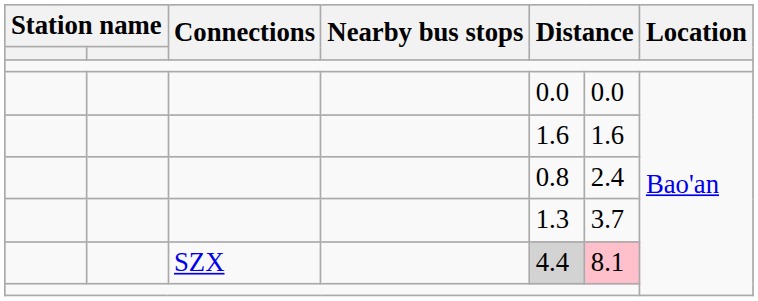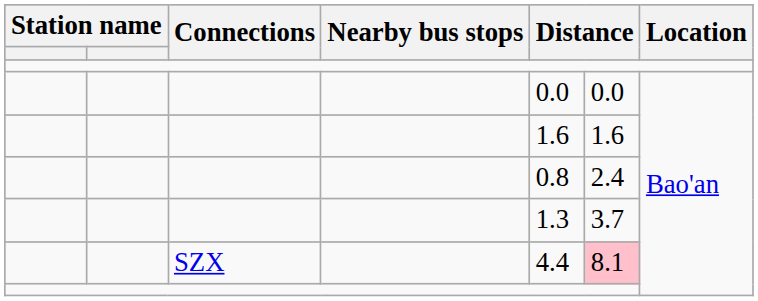(552, 262) lightgrey background -> (552, 262) no background
